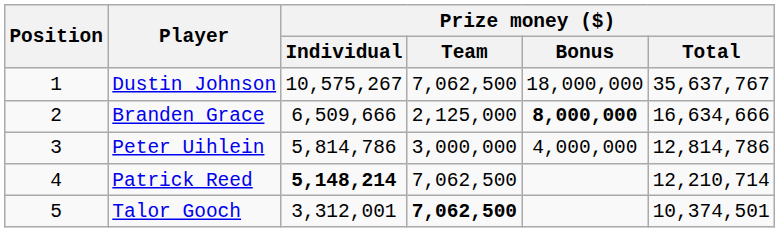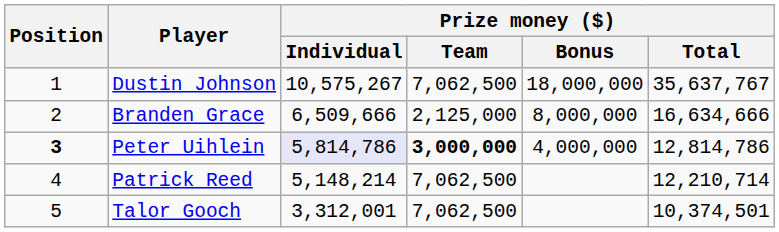(585, 116) bold -> (585, 116) normal
(56, 148) normal -> (56, 148) bold
(344, 148) no background -> (344, 148) lavender background
(464, 148) normal -> (464, 148) bold
(344, 180) bold -> (344, 180) normal
(464, 211) bold -> (464, 211) normal
